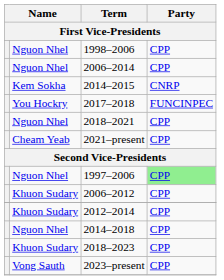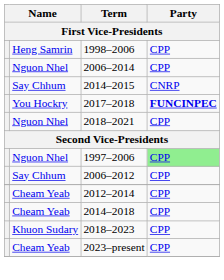(40, 49) Nguon Nhel -> (42, 49) Heng Samrin
(39, 85) Kem Sokha -> (39, 85) Say Chhum
(181, 103) normal -> (183, 103) bold
- row: (114, 139)
(45, 193) Khuon Sudary -> (39, 175) Say Chhum
(45, 211) Khuon Sudary -> (41, 193) Cheam Yeab
(40, 229) Nguon Nhel -> (41, 211) Cheam Yeab
(38, 265) Vong Sauth -> (41, 247) Cheam Yeab
